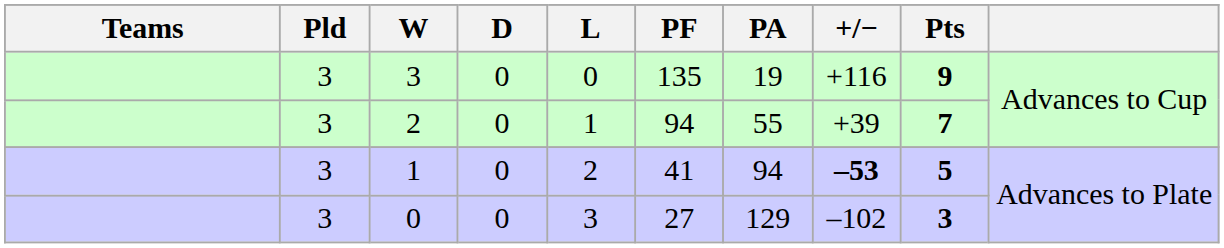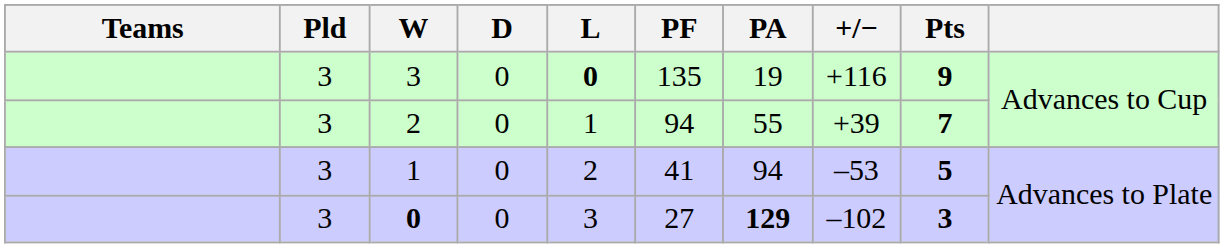(591, 75) normal -> (591, 75) bold
(856, 170) bold -> (856, 170) normal
(413, 218) normal -> (413, 218) bold
(768, 218) normal -> (768, 218) bold
